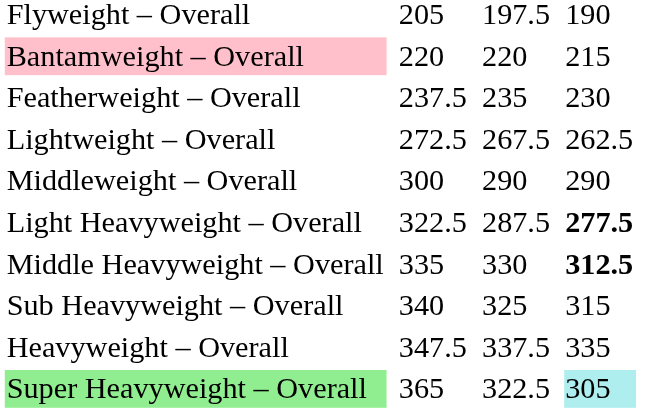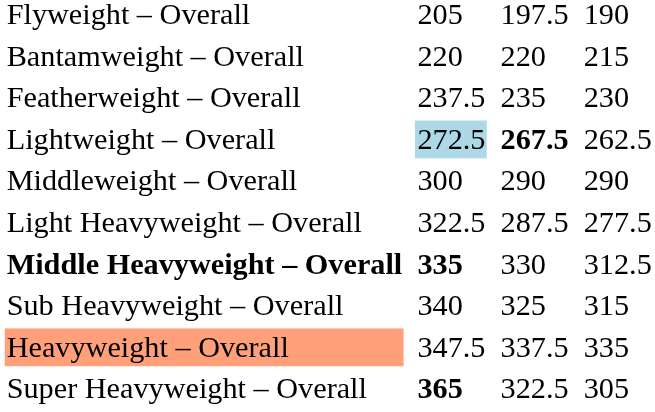(155, 55) pink background -> (155, 55) no background
(433, 138) no background -> (451, 138) lightblue background
(516, 138) normal -> (535, 138) bold
(599, 222) bold -> (618, 222) normal
(195, 263) normal -> (204, 263) bold
(422, 263) normal -> (440, 263) bold
(599, 263) bold -> (618, 263) normal
(148, 346) no background -> (148, 346) lightsalmon background
(187, 388) lightgreen background -> (187, 388) no background
(422, 388) normal -> (440, 388) bold
(588, 388) paleturquoise background -> (606, 388) no background
